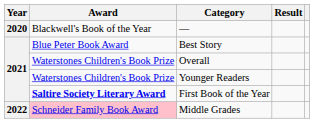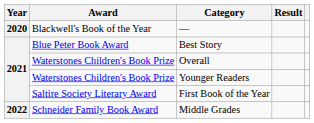(99, 93) bold -> (94, 93) normal
(95, 110) pink background -> (95, 110) no background
